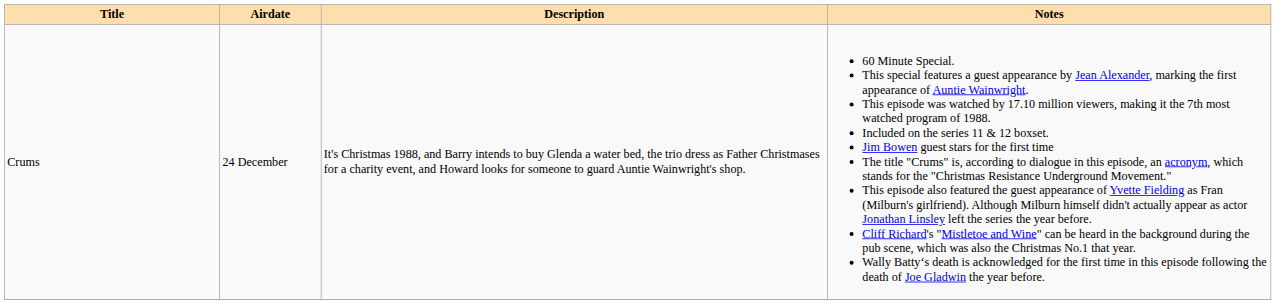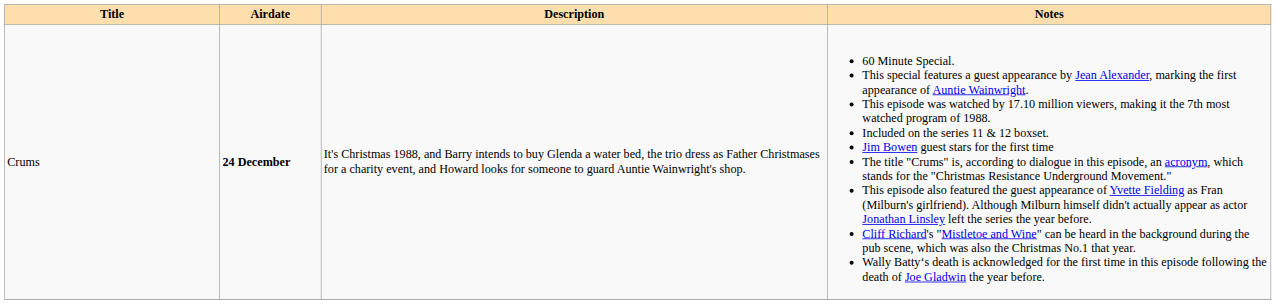(255, 162) normal -> (256, 162) bold
